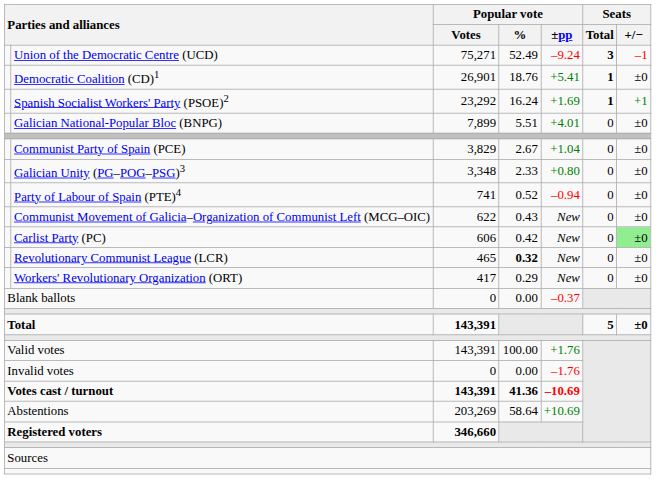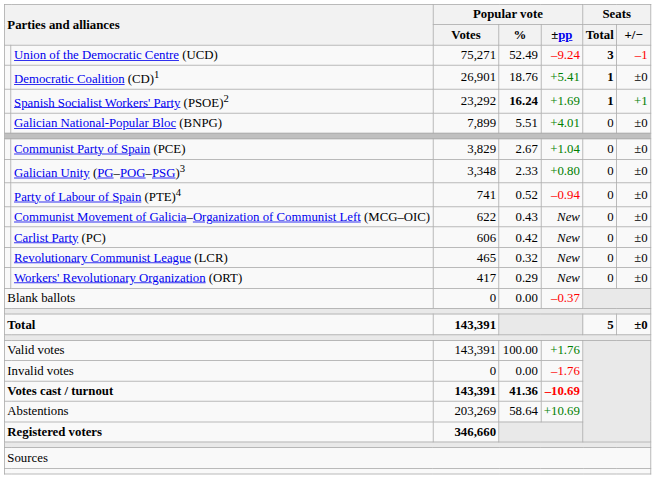(524, 101) normal -> (524, 101) bold
(641, 237) lightgreen background -> (641, 237) no background
(527, 257) bold -> (527, 257) normal
